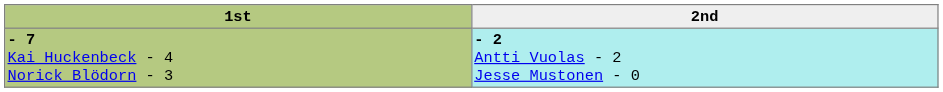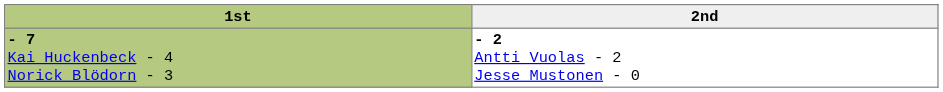(557, 58) paleturquoise background -> (557, 58) no background
